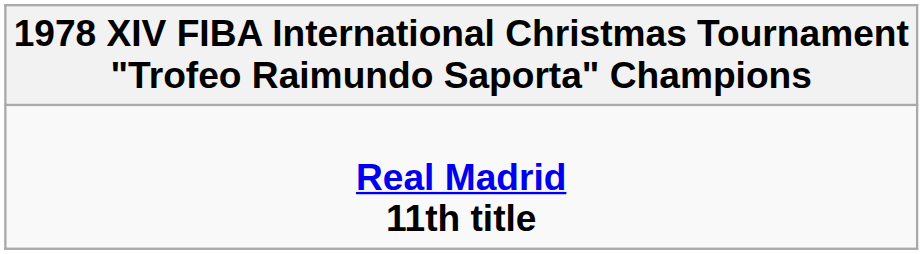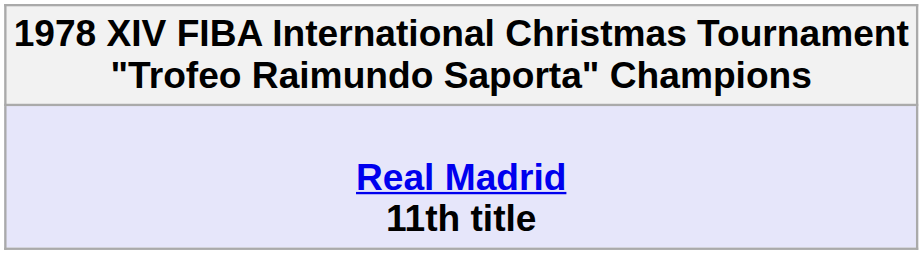(461, 197) no background -> (461, 197) lavender background
